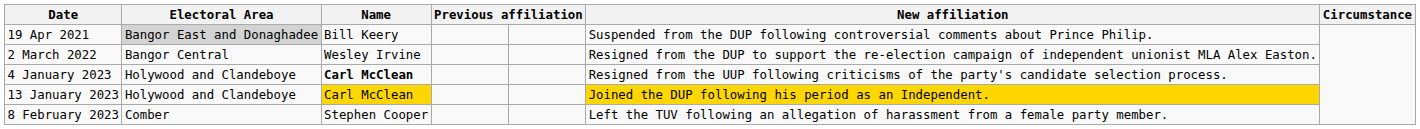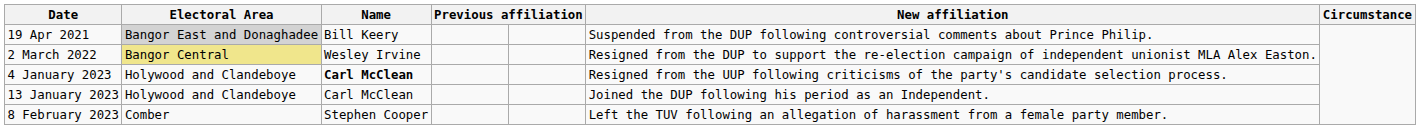(177, 55) no background -> (177, 55) khaki background
(369, 95) gold background -> (369, 95) no background
(789, 95) gold background -> (789, 95) no background
